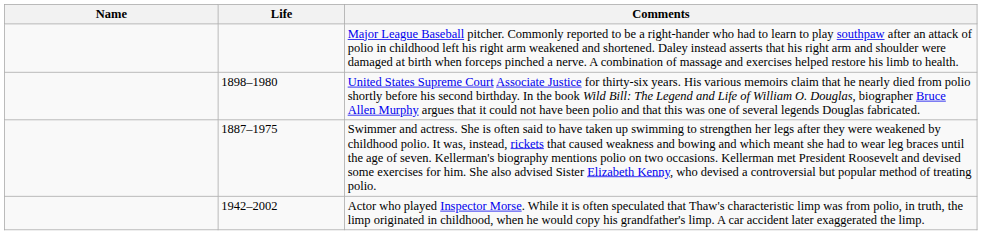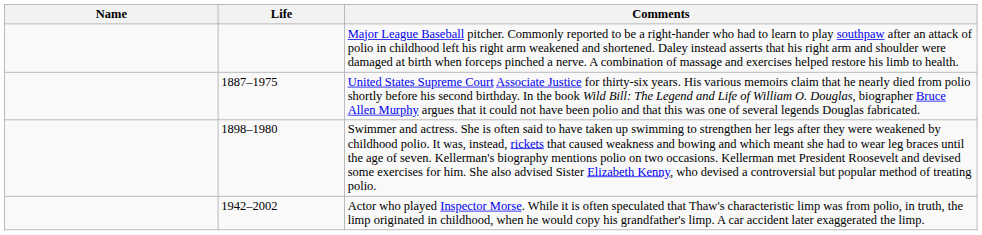(249, 82) 1898–1980 -> (249, 82) 1887–1975
(249, 129) 1887–1975 -> (249, 129) 1898–1980
